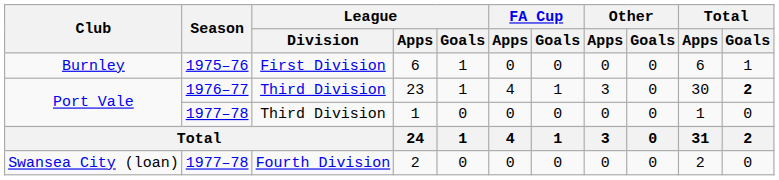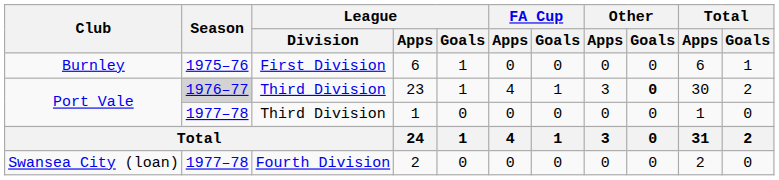(217, 90) no background -> (217, 90) lightgrey background
(653, 90) normal -> (653, 90) bold
(748, 90) bold -> (748, 90) normal
